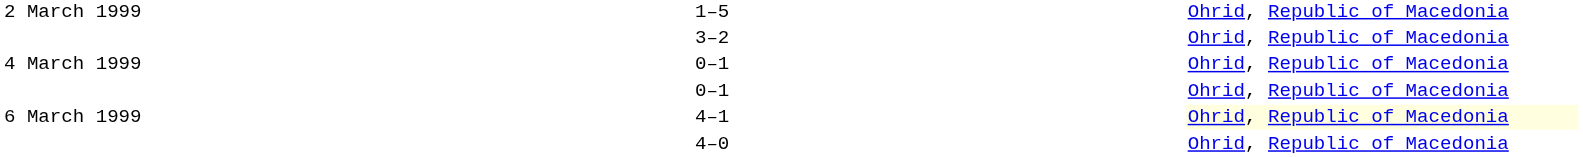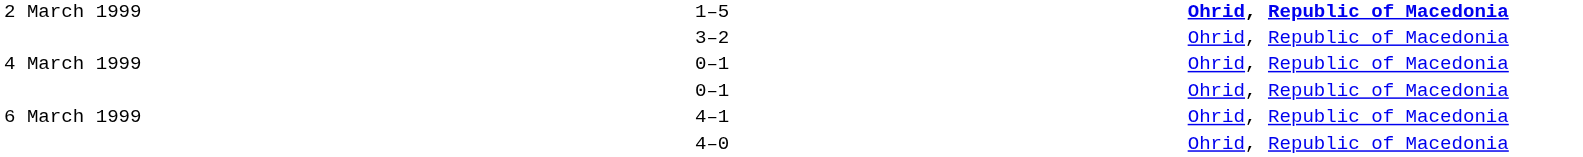(1348, 11) normal -> (1348, 11) bold
(1348, 117) lightyellow background -> (1348, 117) no background
